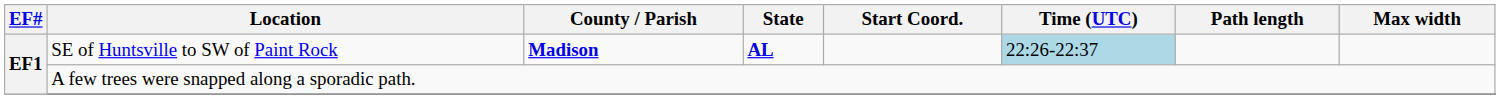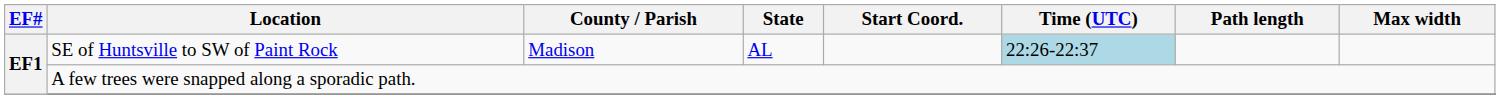(563, 49) bold -> (561, 49) normal
(760, 49) bold -> (760, 49) normal
